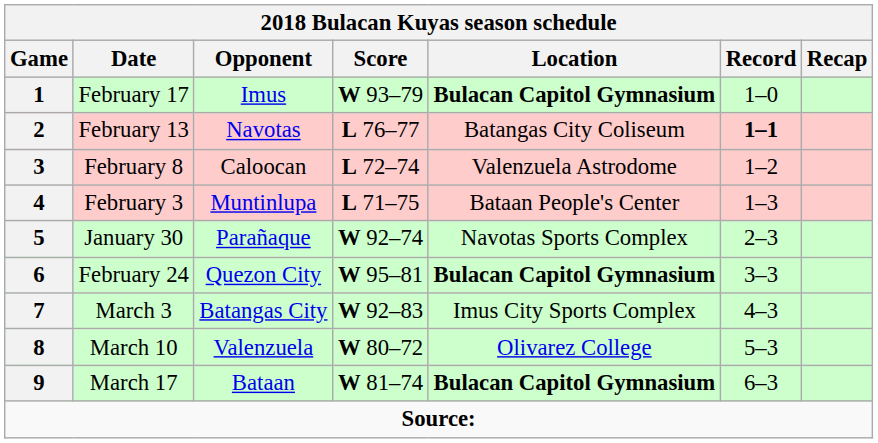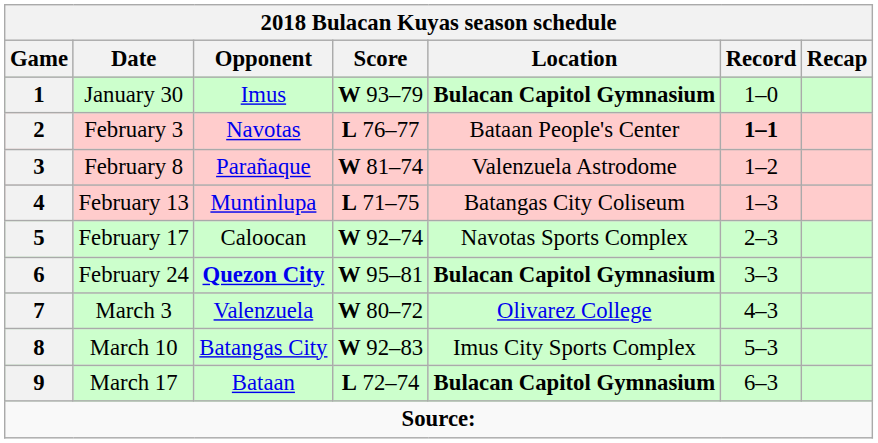(134, 94) February 17 -> (134, 94) January 30
(134, 130) February 13 -> (134, 130) February 3
(574, 130) Batangas City Coliseum -> (574, 130) Bataan People's Center
(263, 166) Caloocan -> (263, 166) Parañaque
(381, 166) L 72–74 -> (381, 166) W 81–74
(134, 202) February 3 -> (134, 202) February 13
(574, 202) Bataan People's Center -> (574, 202) Batangas City Coliseum
(134, 238) January 30 -> (134, 238) February 17
(263, 238) Parañaque -> (263, 238) Caloocan
(263, 274) normal -> (263, 274) bold
(263, 310) Batangas City -> (263, 310) Valenzuela
(381, 310) W 92–83 -> (381, 310) W 80–72
(574, 310) Imus City Sports Complex -> (574, 310) Olivarez College
(263, 346) Valenzuela -> (263, 346) Batangas City
(381, 346) W 80–72 -> (381, 346) W 92–83
(574, 346) Olivarez College -> (574, 346) Imus City Sports Complex
(381, 382) W 81–74 -> (381, 382) L 72–74
